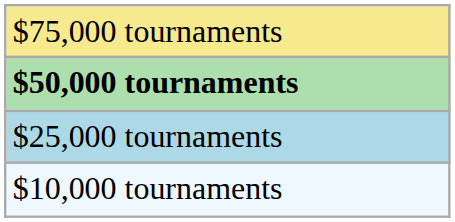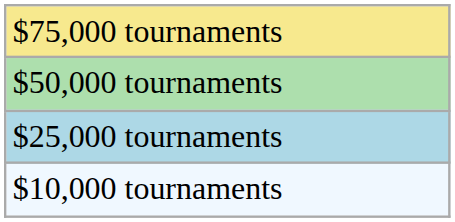(156, 83) bold -> (148, 83) normal
